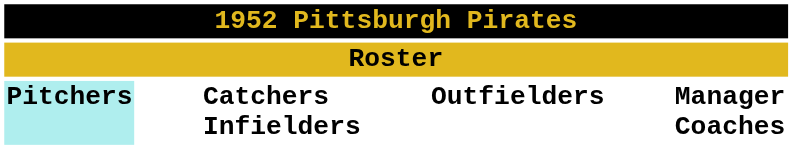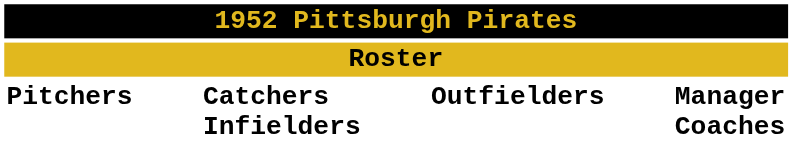(70, 98) paleturquoise background -> (70, 98) no background
